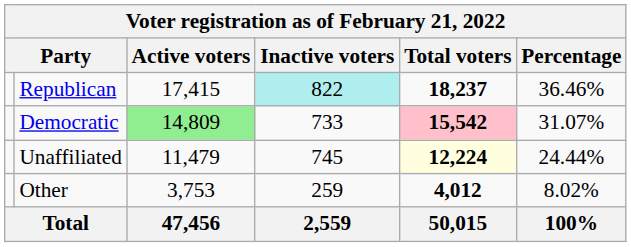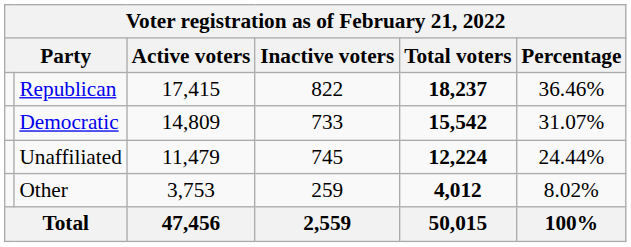(327, 88) paleturquoise background -> (327, 88) no background
(191, 122) lightgreen background -> (191, 122) no background
(458, 122) pink background -> (458, 122) no background
(458, 156) lightyellow background -> (458, 156) no background
